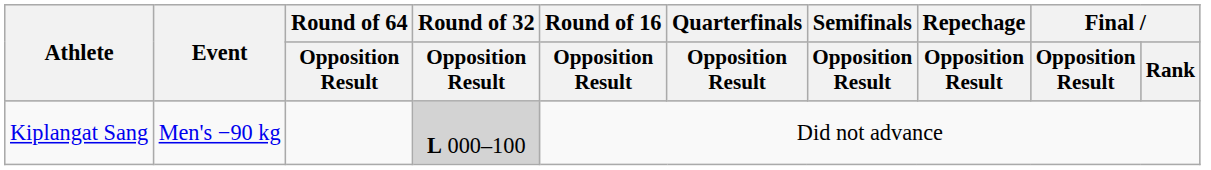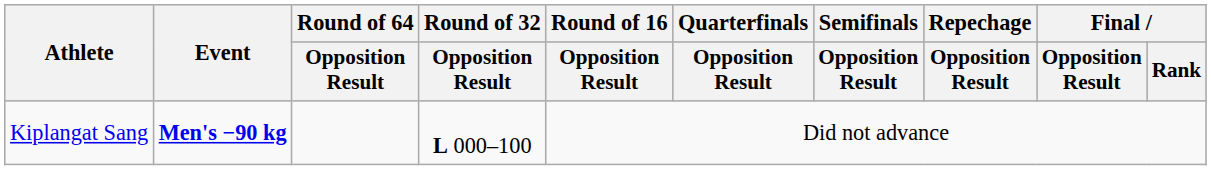(220, 132) normal -> (223, 132) bold
(476, 146) lightgrey background -> (482, 146) no background
